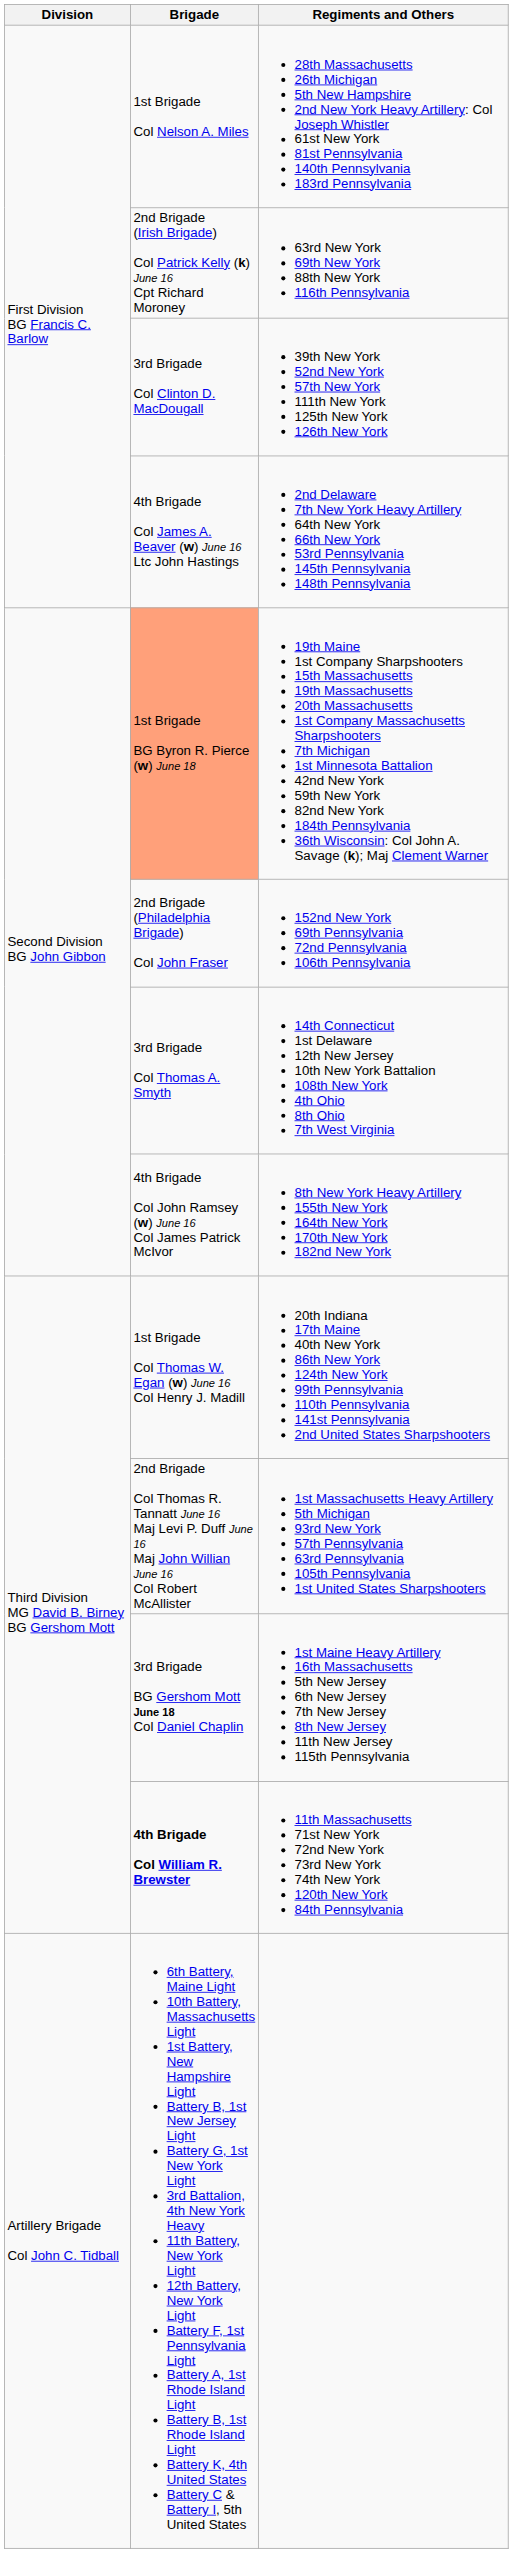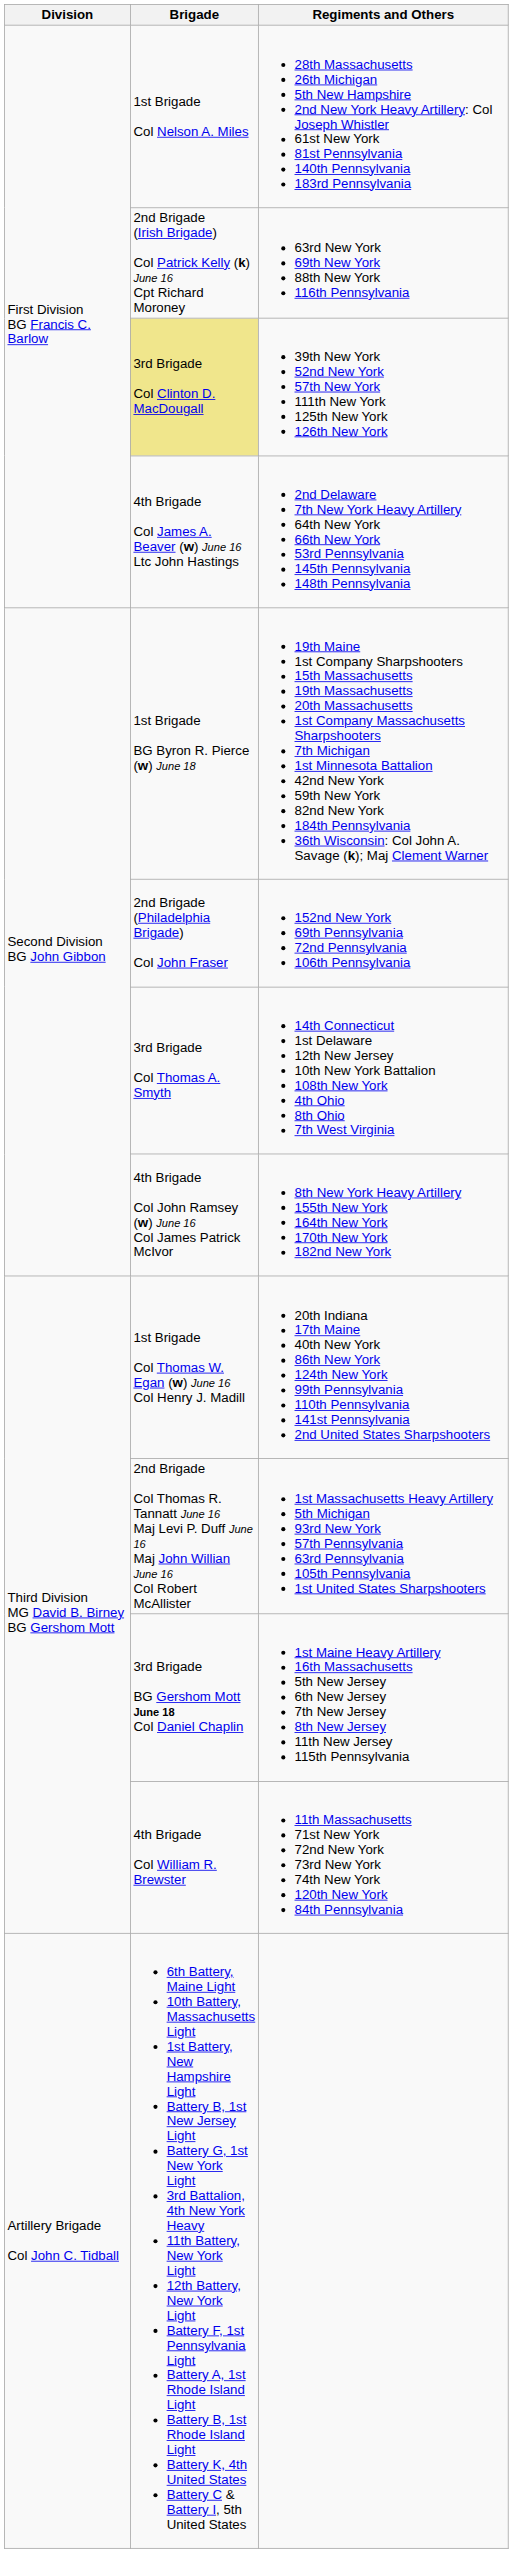(174, 386) no background -> (174, 386) khaki background
(191, 743) lightsalmon background -> (191, 743) no background
(178, 1857) bold -> (175, 1857) normal
